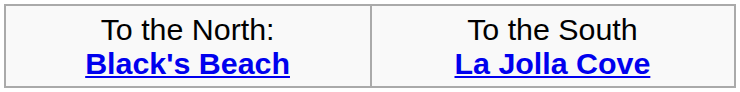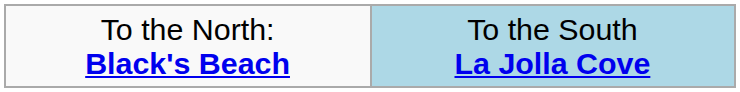(552, 46) no background -> (552, 46) lightblue background
